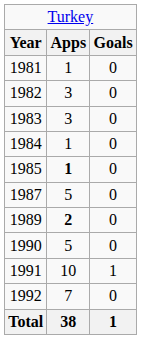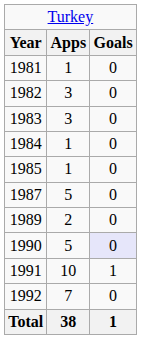(68, 169) bold -> (68, 169) normal
(68, 220) bold -> (68, 220) normal
(113, 245) no background -> (113, 245) lavender background
